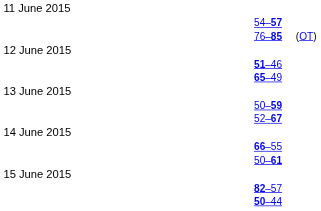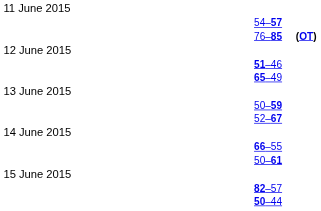(306, 36) normal -> (306, 36) bold
